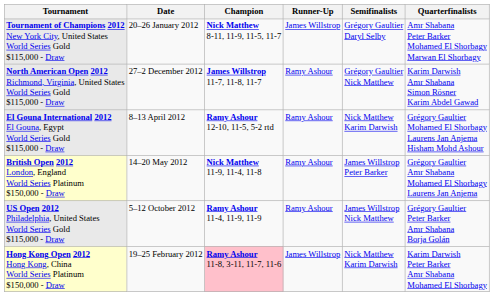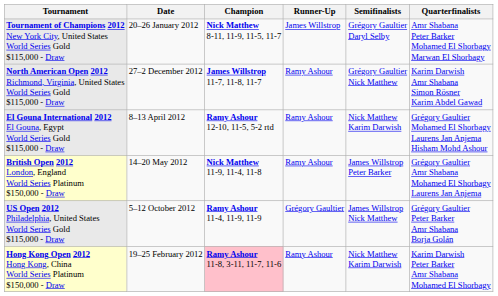(309, 208) Ramy Ashour -> (315, 208) Grégory Gaultier
(313, 253) James Willstrop -> (309, 253) Ramy Ashour
